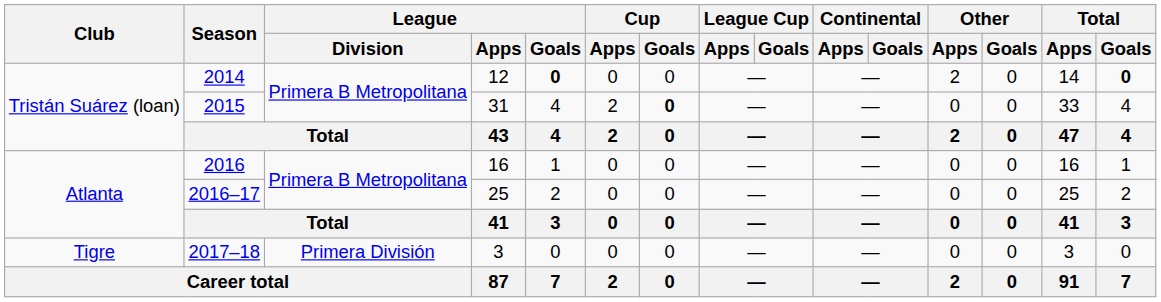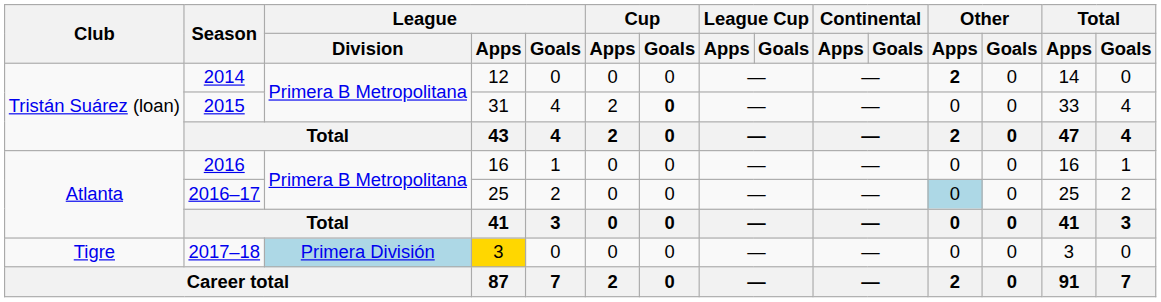(555, 77) bold -> (555, 77) normal
(955, 77) normal -> (955, 77) bold
(1126, 77) bold -> (1126, 77) normal
(955, 194) no background -> (955, 194) lightblue background
(368, 252) no background -> (368, 252) lightblue background
(498, 252) no background -> (498, 252) gold background
